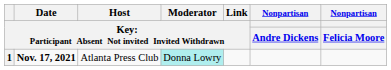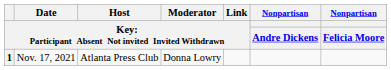(46, 57) bold -> (46, 57) normal
(192, 57) paleturquoise background -> (192, 57) no background
